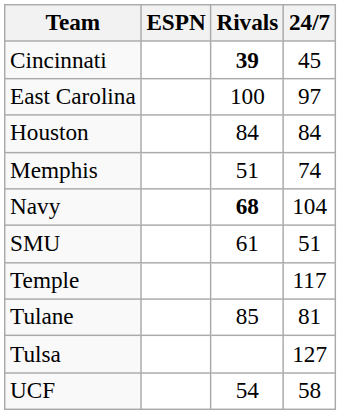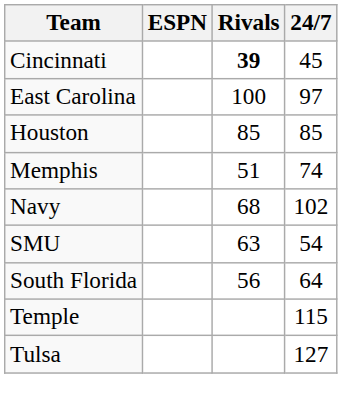(247, 133) 84 -> (249, 133) 85
(310, 133) 84 -> (311, 133) 85
(247, 206) bold -> (249, 206) normal
(310, 206) 104 -> (311, 206) 102
(247, 243) 61 -> (249, 243) 63
(310, 243) 51 -> (311, 243) 54
+ row: (74, 280)
(310, 280) 117 -> (311, 317) 115
- row: (42, 317)
- row: (33, 390)
